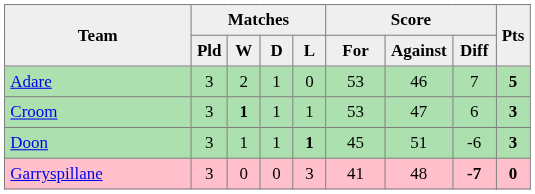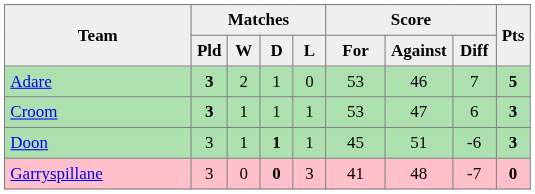(209, 81) normal -> (209, 81) bold
(209, 112) normal -> (209, 112) bold
(244, 112) bold -> (244, 112) normal
(277, 142) normal -> (277, 142) bold
(309, 142) bold -> (309, 142) normal
(277, 173) normal -> (277, 173) bold
(474, 173) bold -> (474, 173) normal
